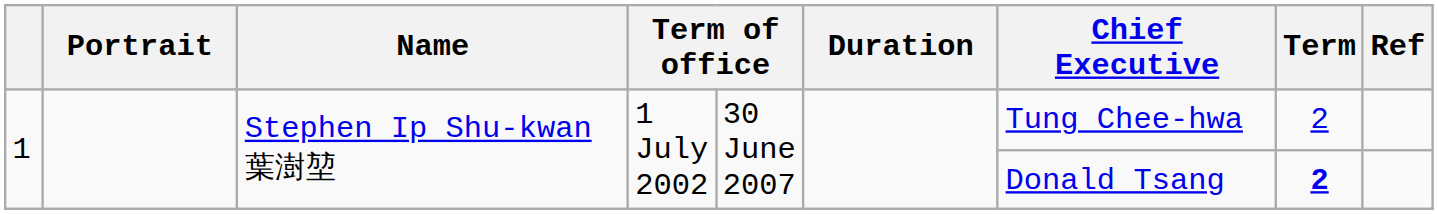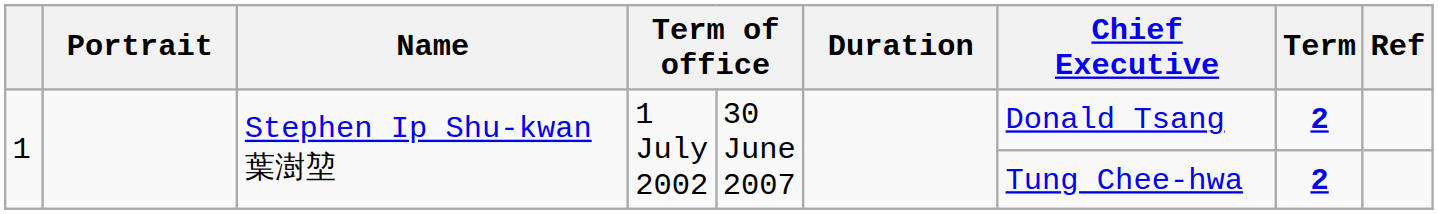(1124, 120) Tung Chee-hwa -> (1115, 120) Donald Tsang
(1320, 120) normal -> (1320, 120) bold
(1115, 180) Donald Tsang -> (1124, 180) Tung Chee-hwa
